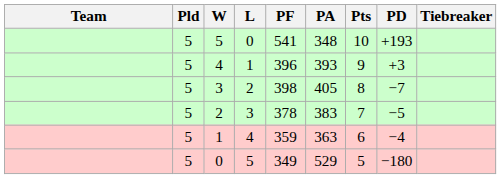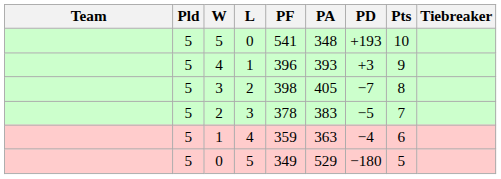columns swapped: (397, 16) <-> (361, 16)
